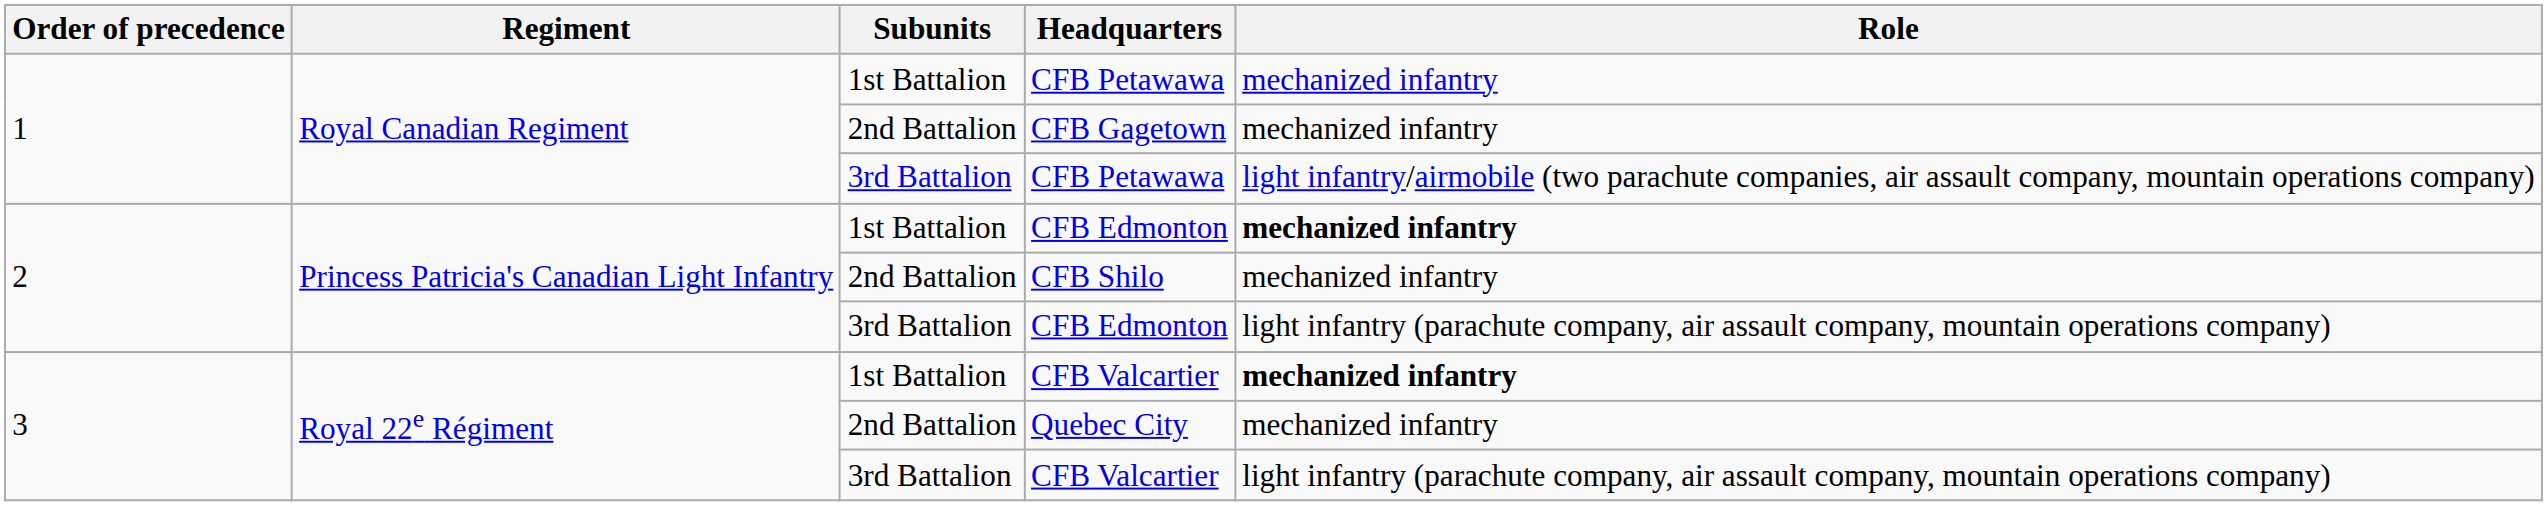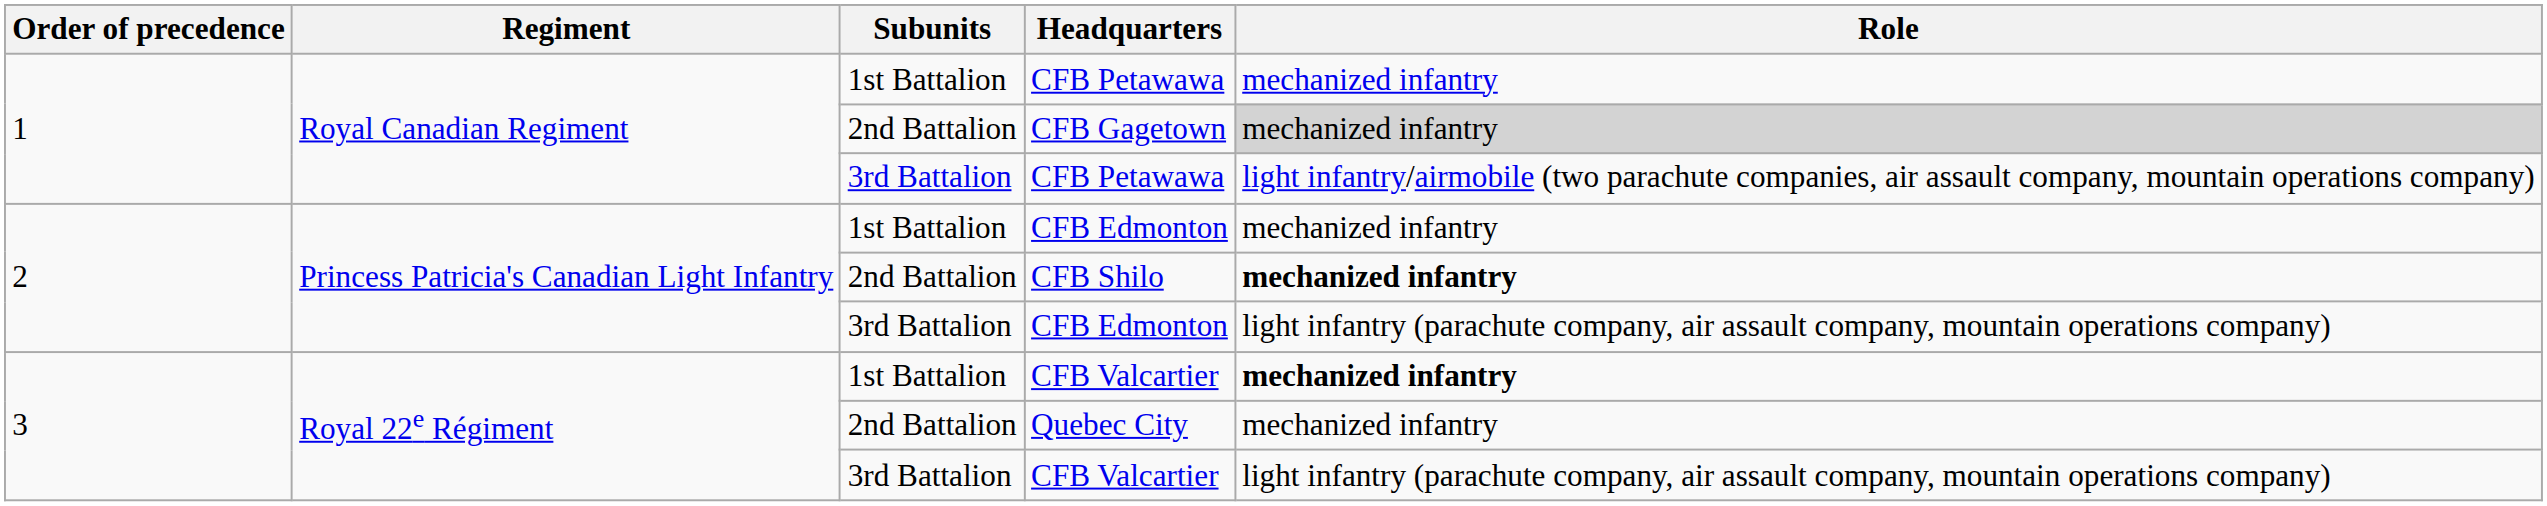(1370, 128) no background -> (1370, 128) lightgrey background
(1380, 227) bold -> (1370, 227) normal
(1370, 276) normal -> (1380, 276) bold
